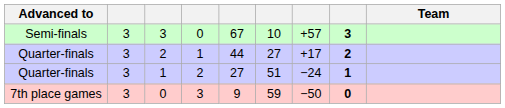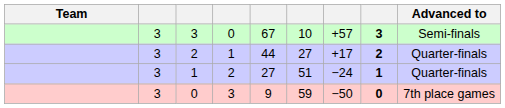columns swapped: (434, 14) <-> (56, 14)
